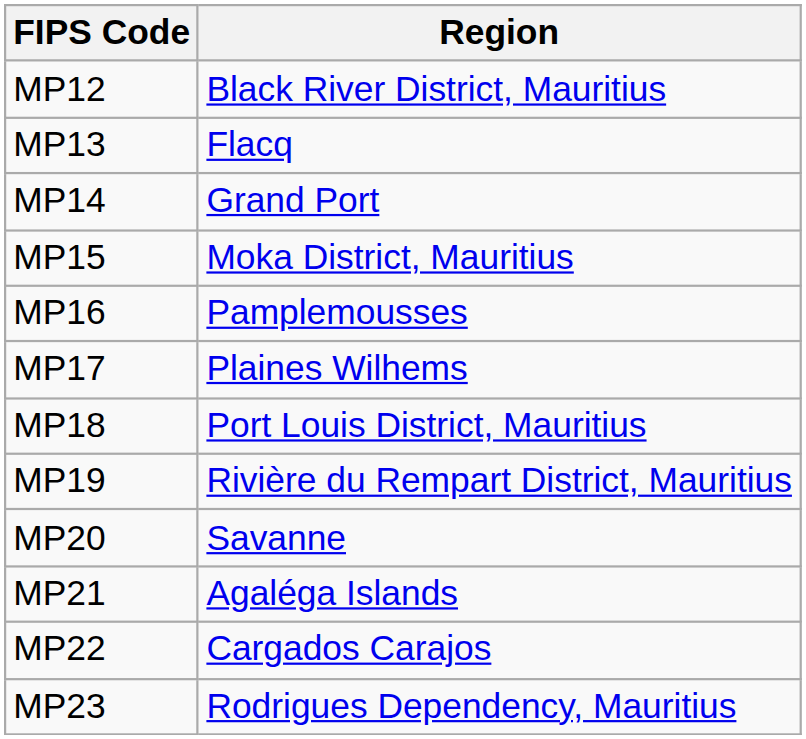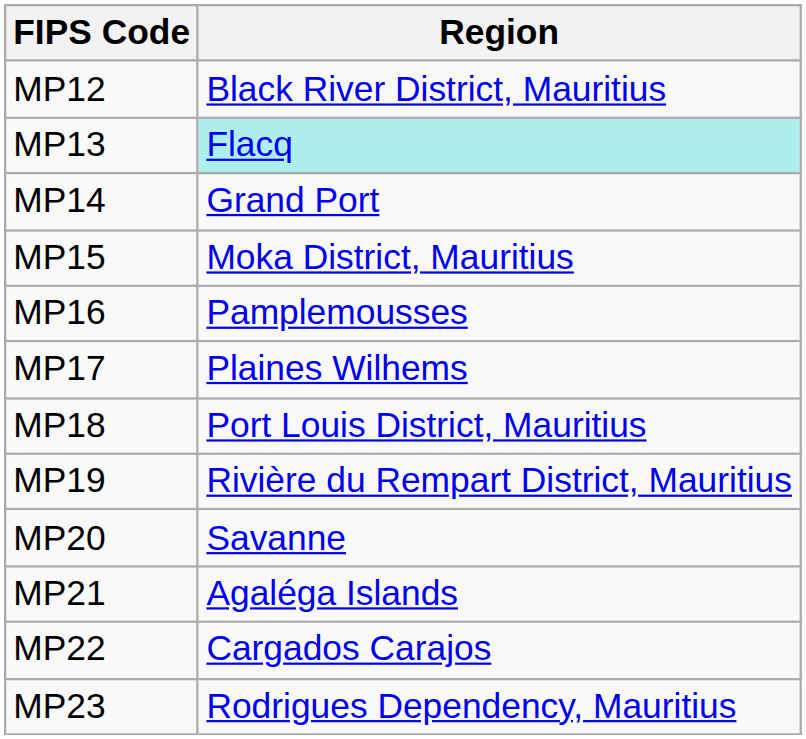(250, 144) no background -> (250, 144) paleturquoise background
